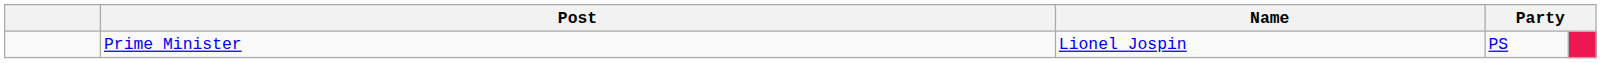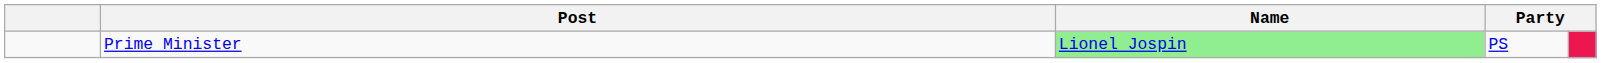(1123, 45) no background -> (1123, 45) lightgreen background
